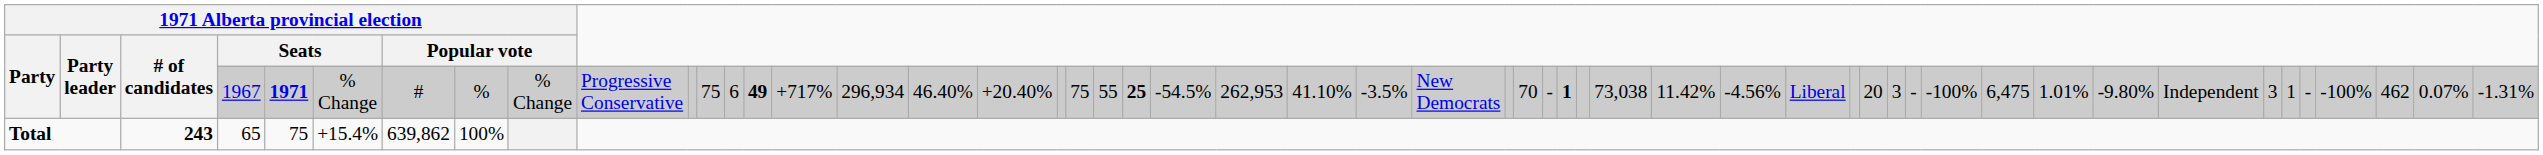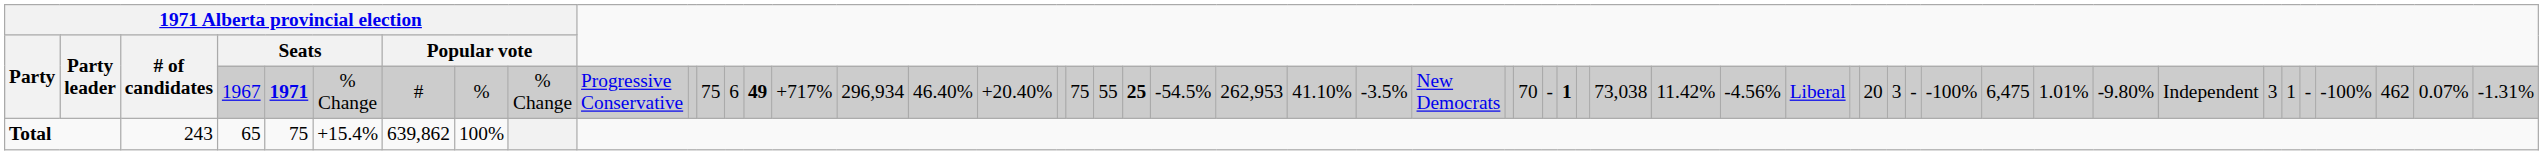(198, 133) bold -> (198, 133) normal
